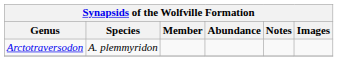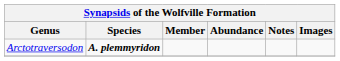(123, 47) normal -> (124, 47) bold
